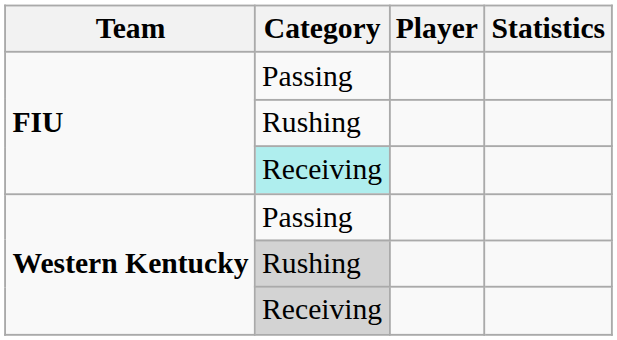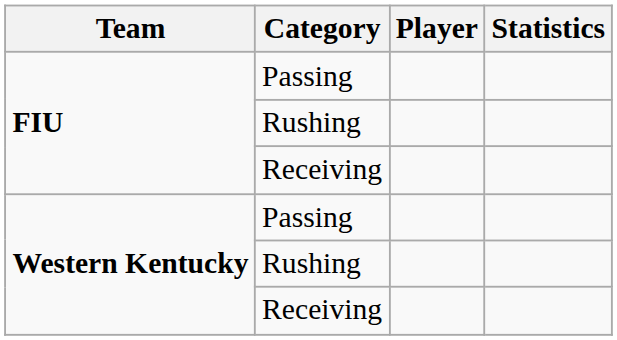(322, 169) paleturquoise background -> (322, 169) no background
(311, 263) lightgrey background -> (311, 263) no background
(322, 310) lightgrey background -> (322, 310) no background
